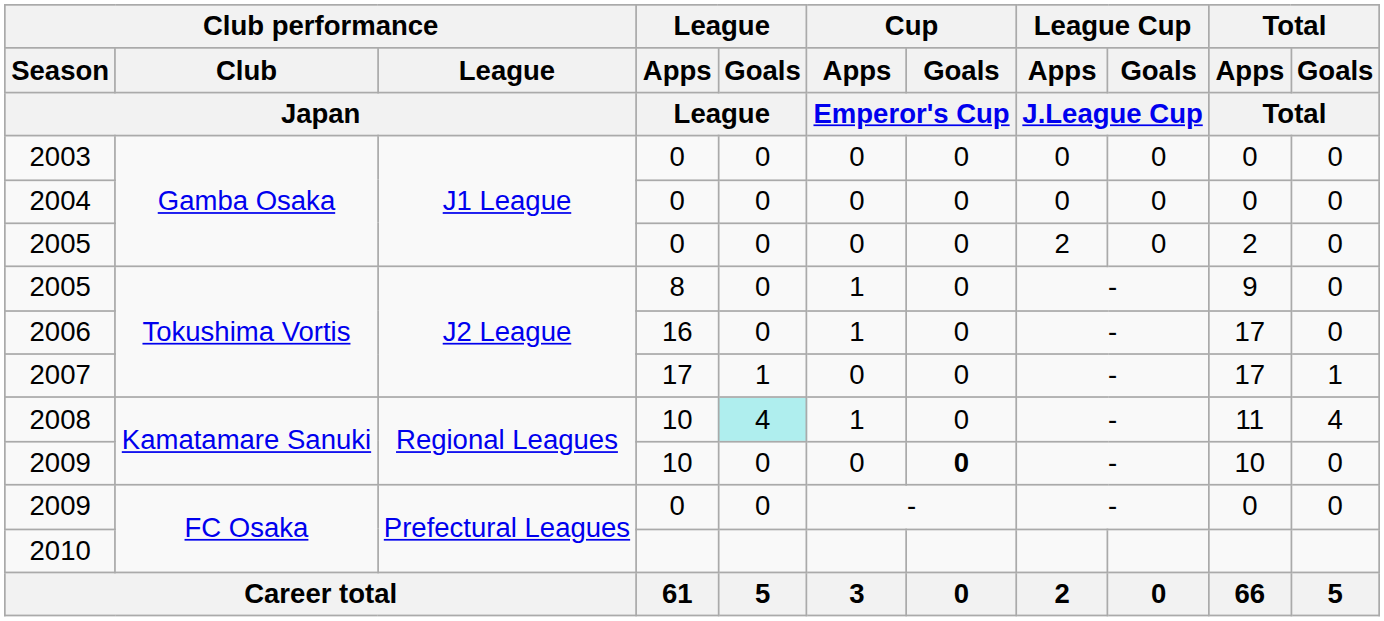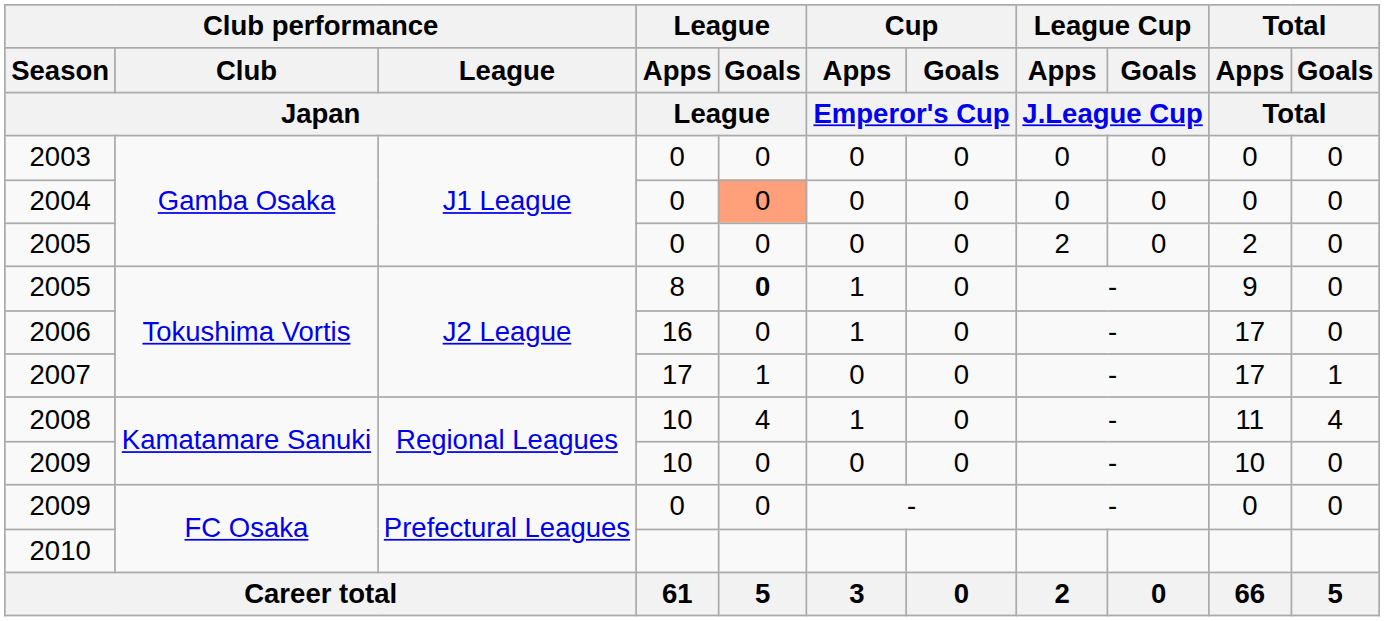(763, 200) no background -> (763, 200) lightsalmon background
(763, 288) normal -> (763, 288) bold
(763, 419) paleturquoise background -> (763, 419) no background
(961, 462) bold -> (961, 462) normal
